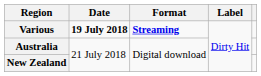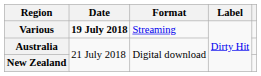(156, 29) bold -> (154, 29) normal
